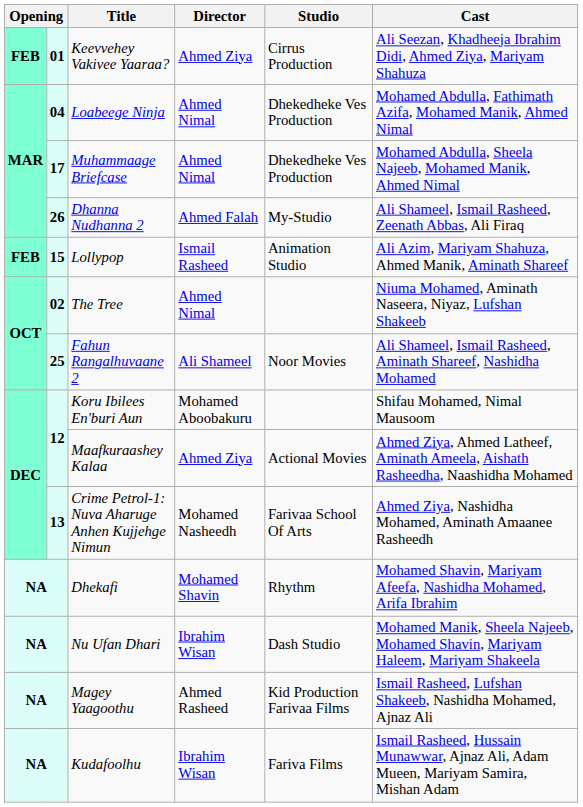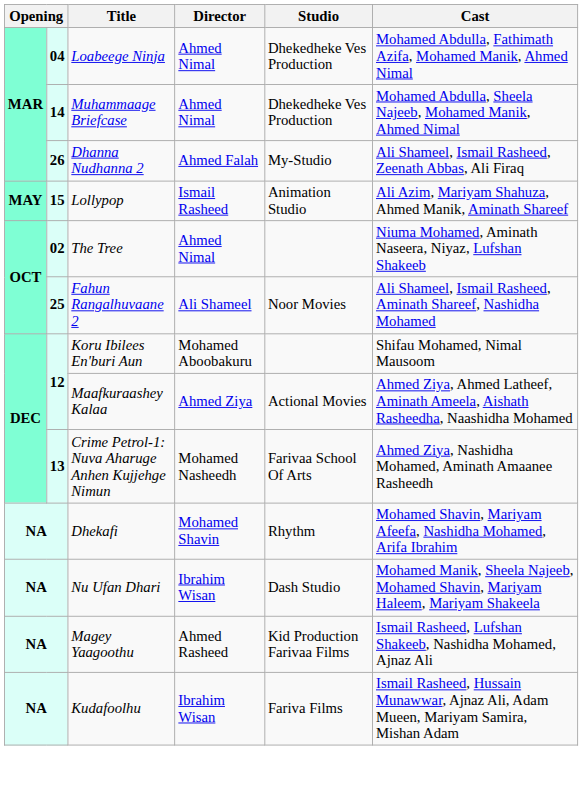- row: (120, 56)
(57, 169) 17 -> (57, 112) 14
(25, 257) FEB -> (25, 200) MAY
